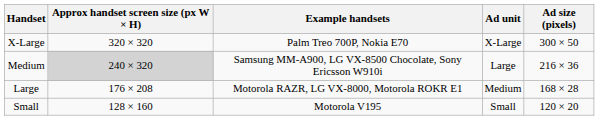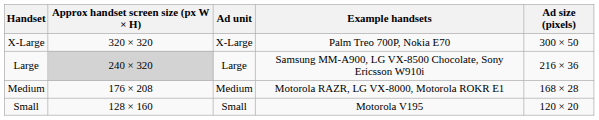columns swapped: (348, 19) <-> (503, 19)
(26, 65) Medium -> (26, 65) Large
(26, 89) Large -> (26, 89) Medium
